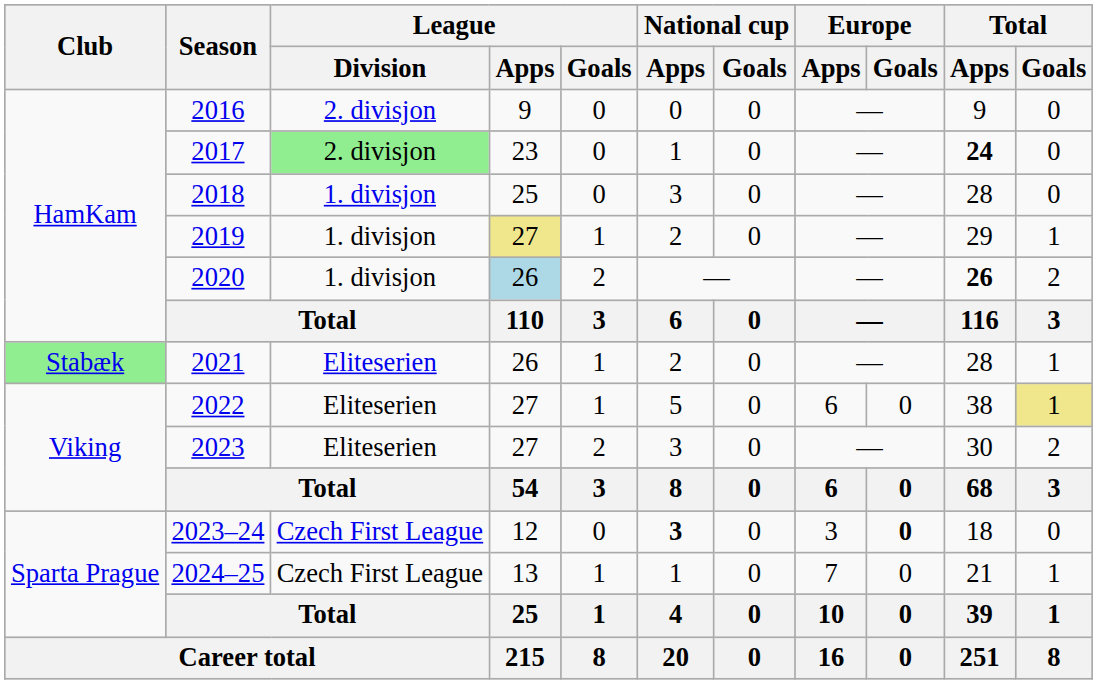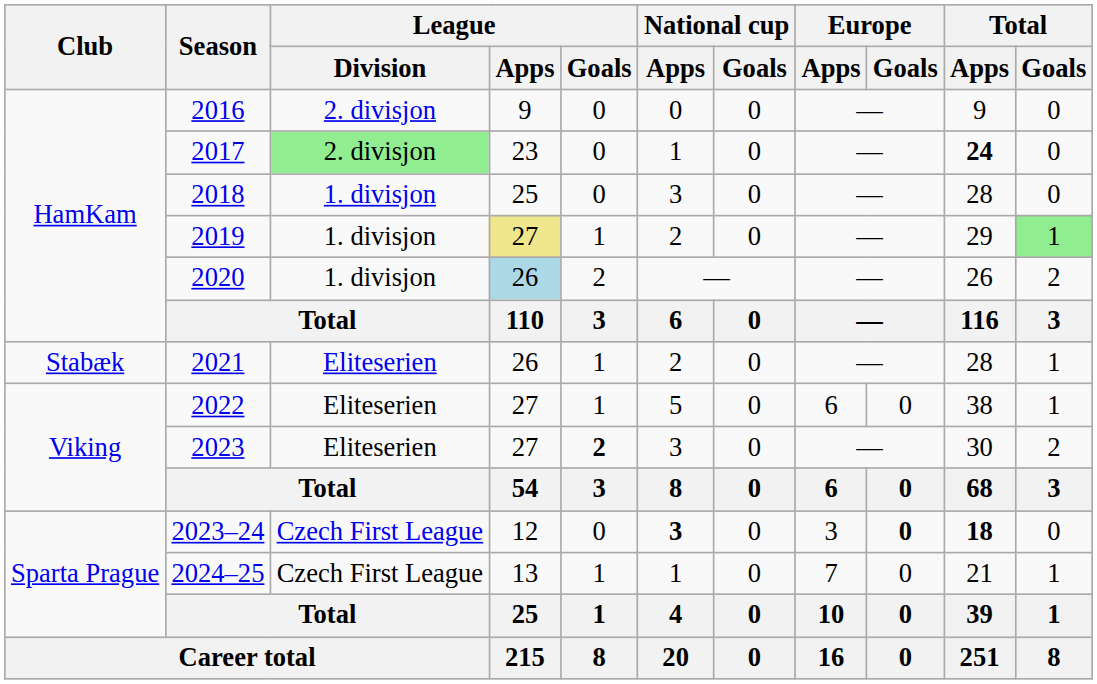(1054, 236) no background -> (1054, 236) lightgreen background
(980, 278) bold -> (980, 278) normal
(85, 362) lightgreen background -> (85, 362) no background
(1054, 404) khaki background -> (1054, 404) no background
(599, 446) normal -> (599, 446) bold
(980, 531) normal -> (980, 531) bold
